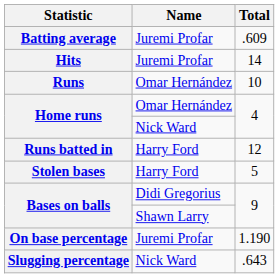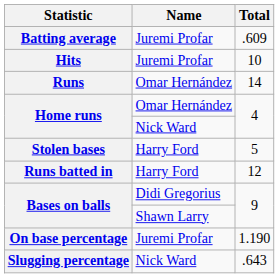(254, 60) 14 -> (254, 60) 10
(254, 82) 10 -> (254, 82) 14
rows swapped: (68, 149) <-> (68, 171)
